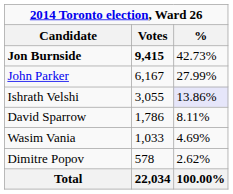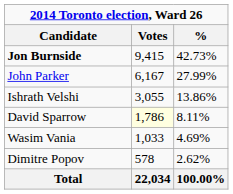(149, 55) bold -> (149, 55) normal
(196, 96) lavender background -> (196, 96) no background
(149, 117) no background -> (149, 117) lightyellow background
